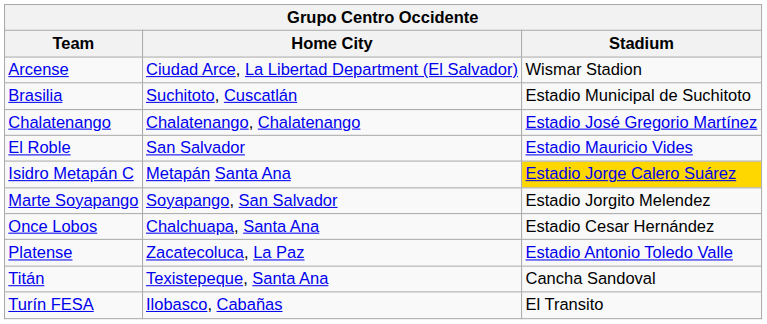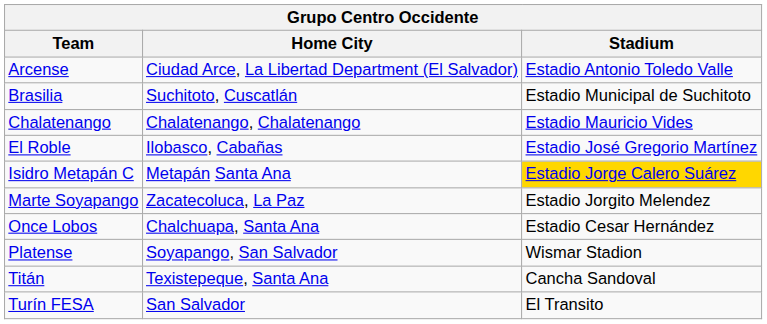(584, 69) Wismar Stadion -> (629, 69) Estadio Antonio Toledo Valle
(641, 122) Estadio José Gregorio Martínez -> (609, 122) Estadio Mauricio Vides
(195, 148) San Salvador -> (214, 148) Ilobasco, Cabañas
(609, 148) Estadio Mauricio Vides -> (641, 148) Estadio José Gregorio Martínez
(242, 200) Soyapango, San Salvador -> (225, 200) Zacatecoluca, La Paz
(225, 252) Zacatecoluca, La Paz -> (242, 252) Soyapango, San Salvador
(629, 252) Estadio Antonio Toledo Valle -> (584, 252) Wismar Stadion
(214, 305) Ilobasco, Cabañas -> (195, 305) San Salvador
